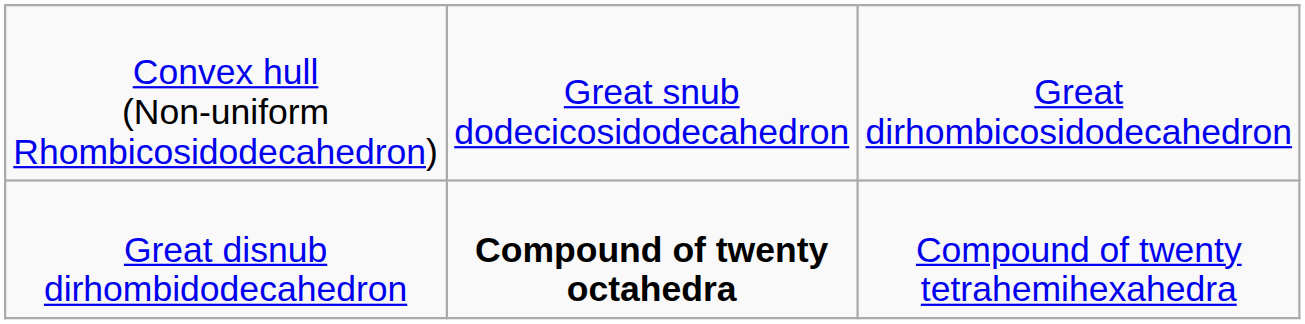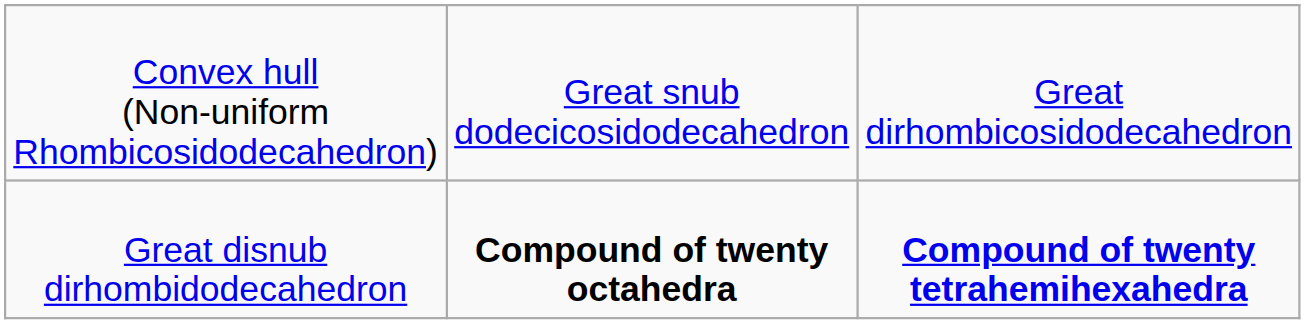(1079, 268) normal -> (1079, 268) bold
